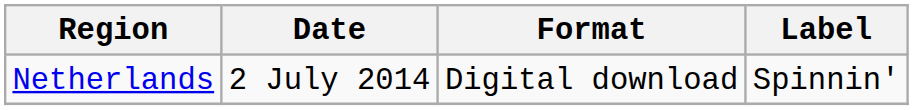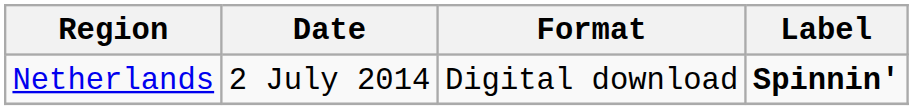(826, 80) normal -> (826, 80) bold
